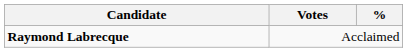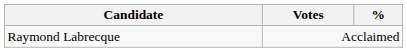(68, 36) bold -> (64, 36) normal
